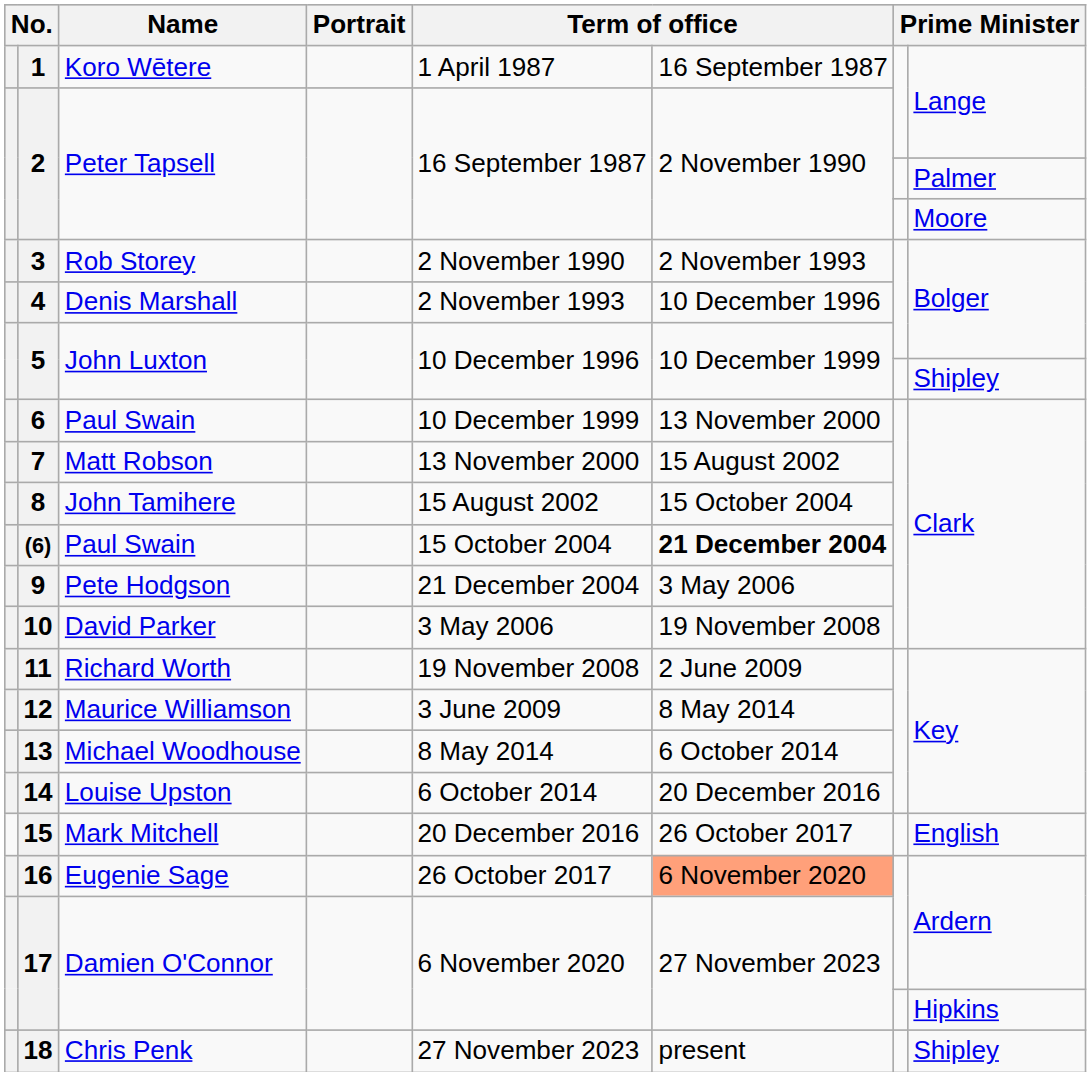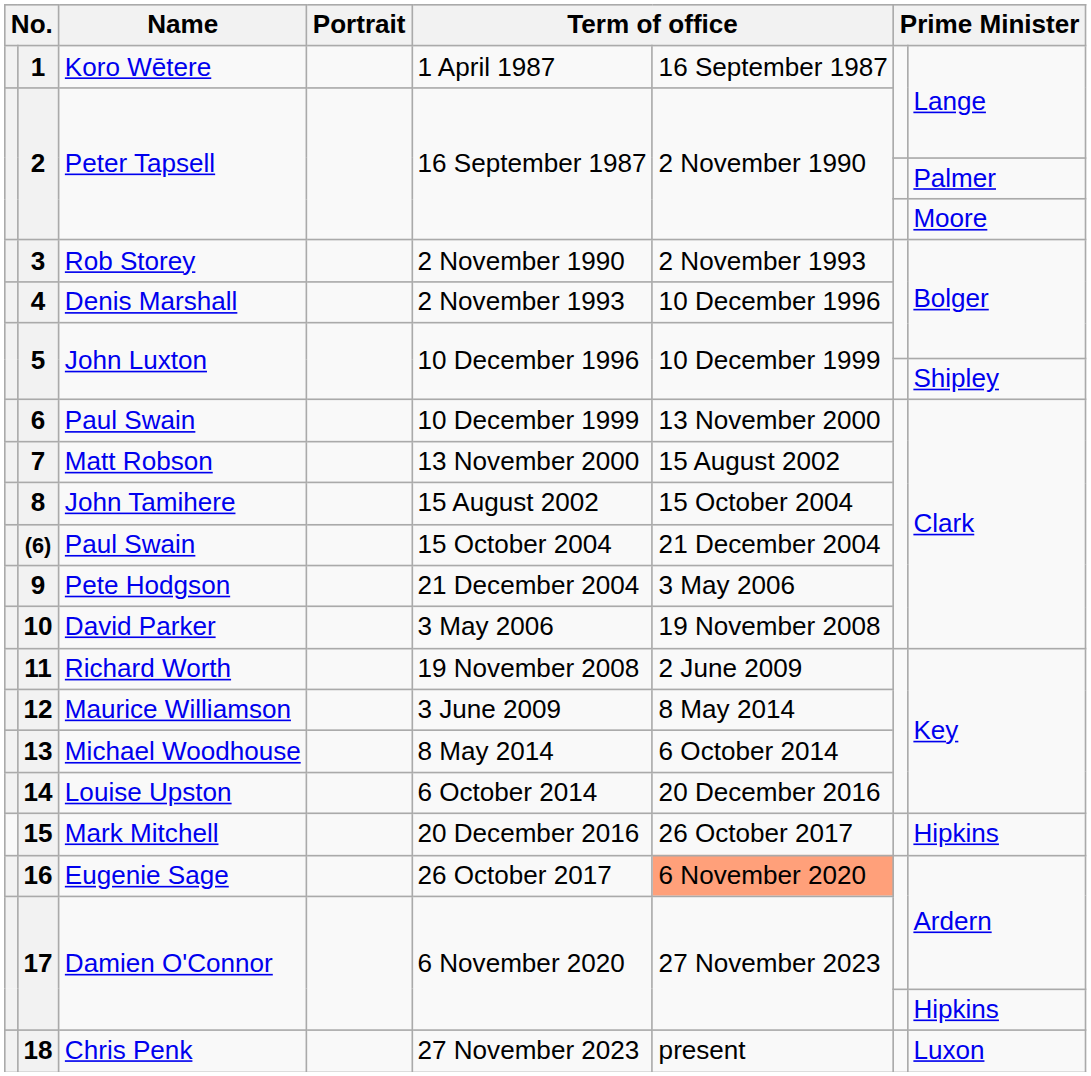(772, 544) bold -> (770, 544) normal
(956, 833) English -> (956, 833) Hipkins
(956, 1050) Shipley -> (949, 1050) Luxon
